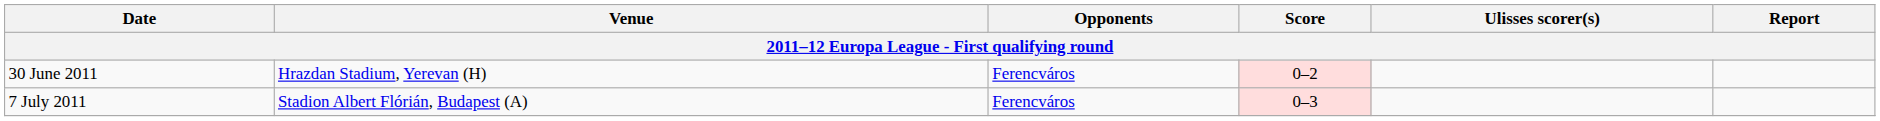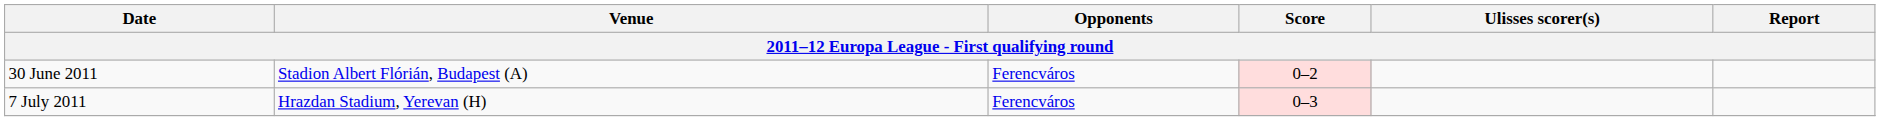(382, 74) Hrazdan Stadium, Yerevan (H) -> (403, 74) Stadion Albert Flórián, Budapest (A)
(403, 102) Stadion Albert Flórián, Budapest (A) -> (382, 102) Hrazdan Stadium, Yerevan (H)
